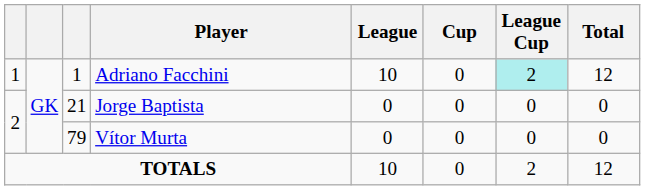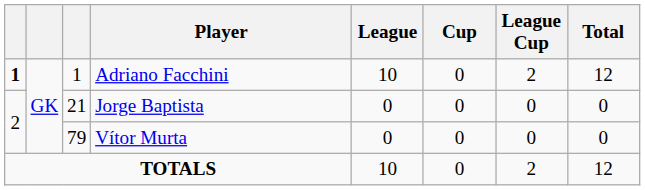(15, 74) normal -> (15, 74) bold
(531, 74) paleturquoise background -> (531, 74) no background
